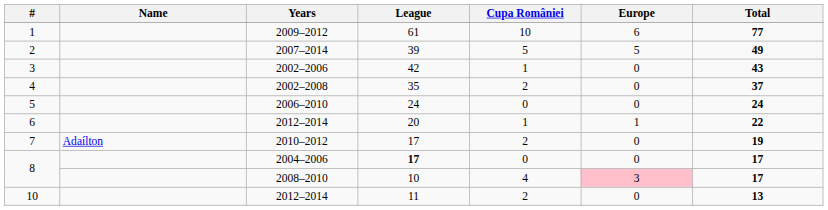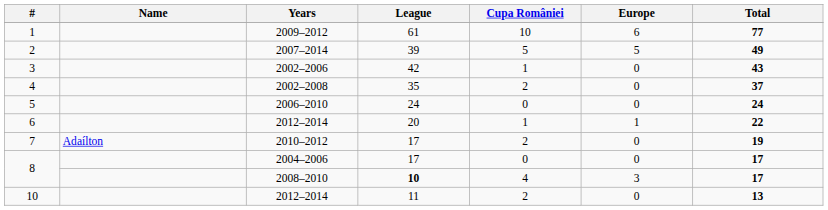(414, 159) bold -> (414, 159) normal
(414, 178) normal -> (414, 178) bold
(637, 178) pink background -> (637, 178) no background
